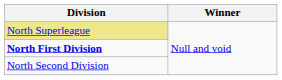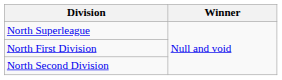(48, 30) khaki background -> (48, 30) no background
(54, 48) bold -> (52, 48) normal
